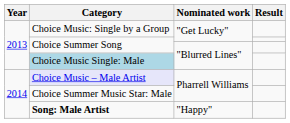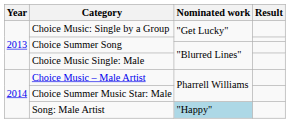(88, 61) lightblue background -> (88, 61) no background
(89, 77) lavender background -> (89, 77) no background
(71, 110) bold -> (68, 110) normal
(194, 110) no background -> (194, 110) lightblue background
